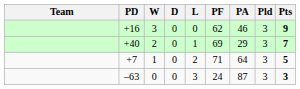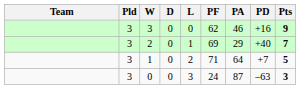columns swapped: (265, 12) <-> (132, 12)
